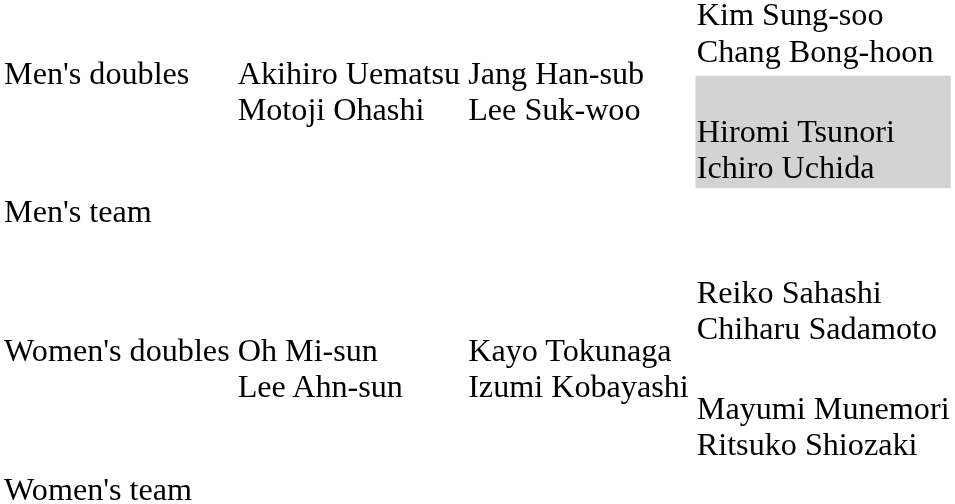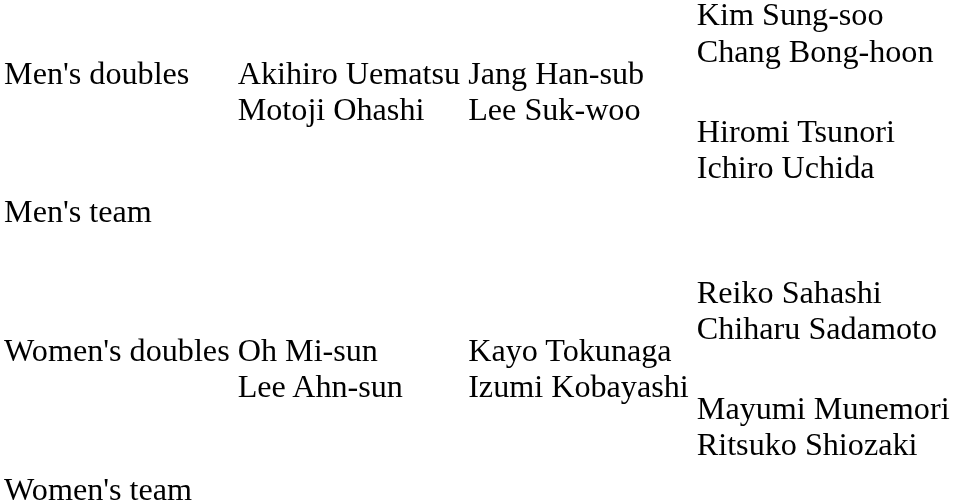(796, 149) lightgrey background -> (796, 149) no background
